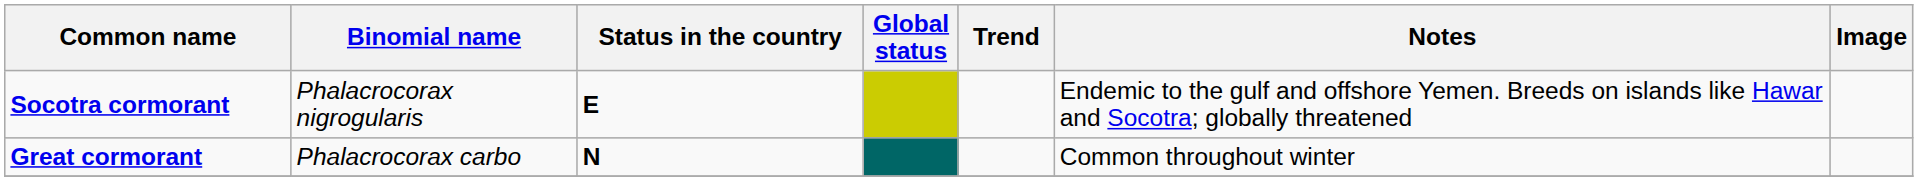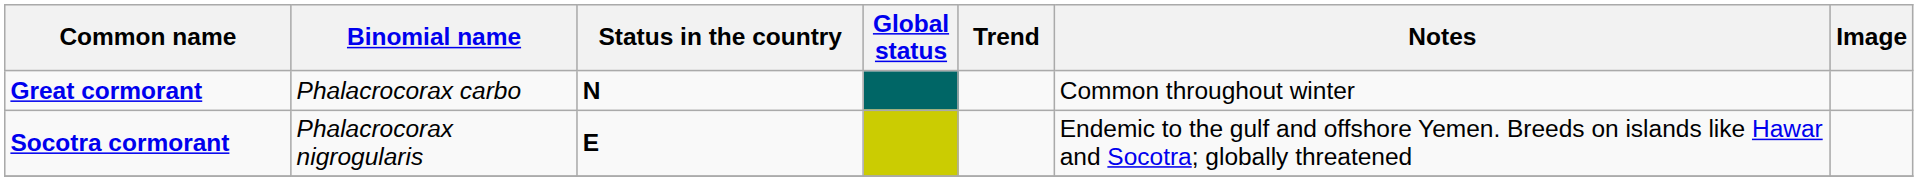rows swapped: (106, 156) <-> (120, 104)
